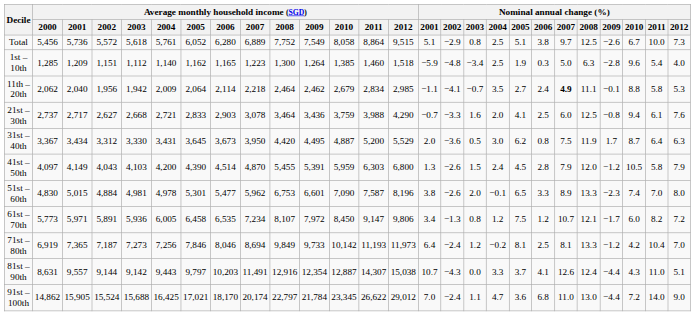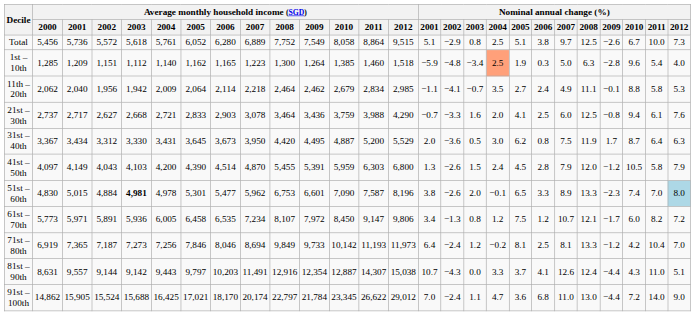(498, 63) no background -> (498, 63) lightsalmon background
(566, 89) bold -> (566, 89) normal
(136, 193) normal -> (136, 193) bold
(679, 193) no background -> (679, 193) lightblue background
